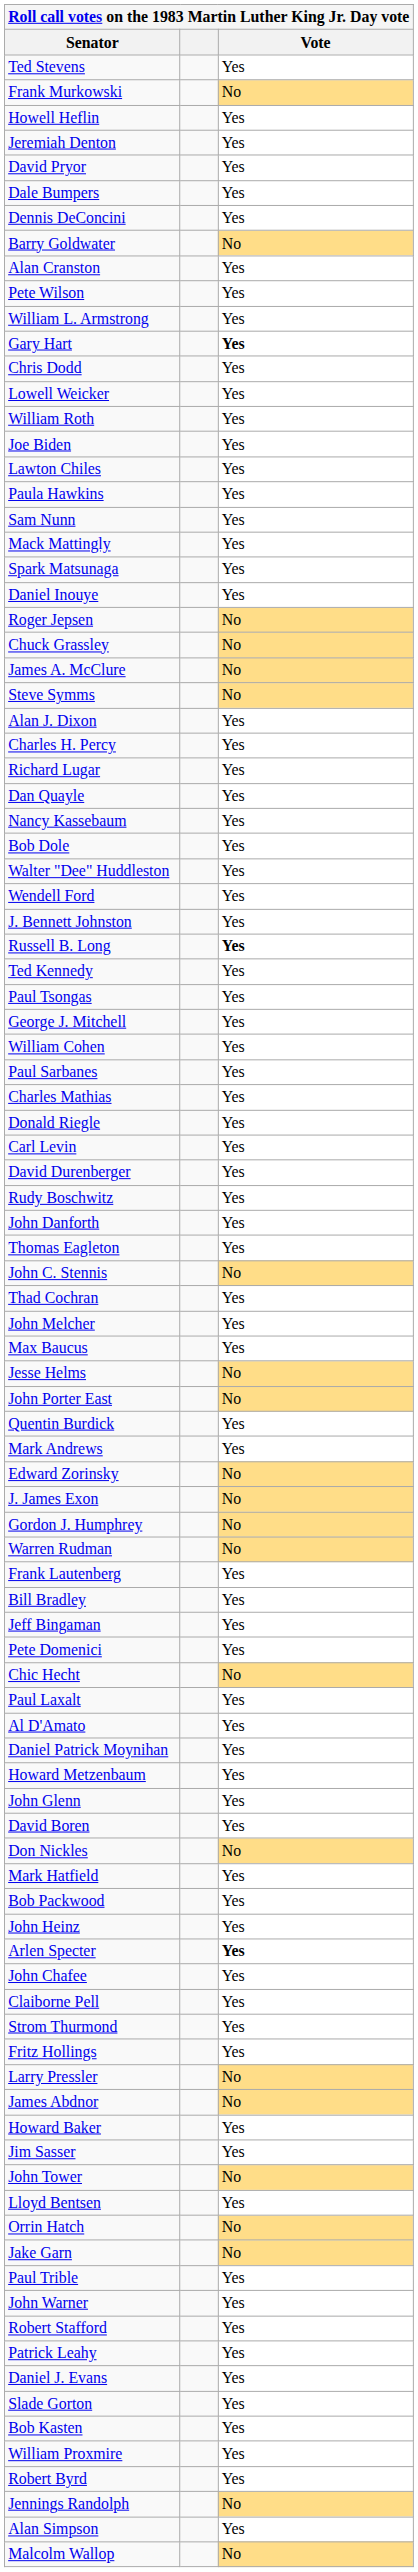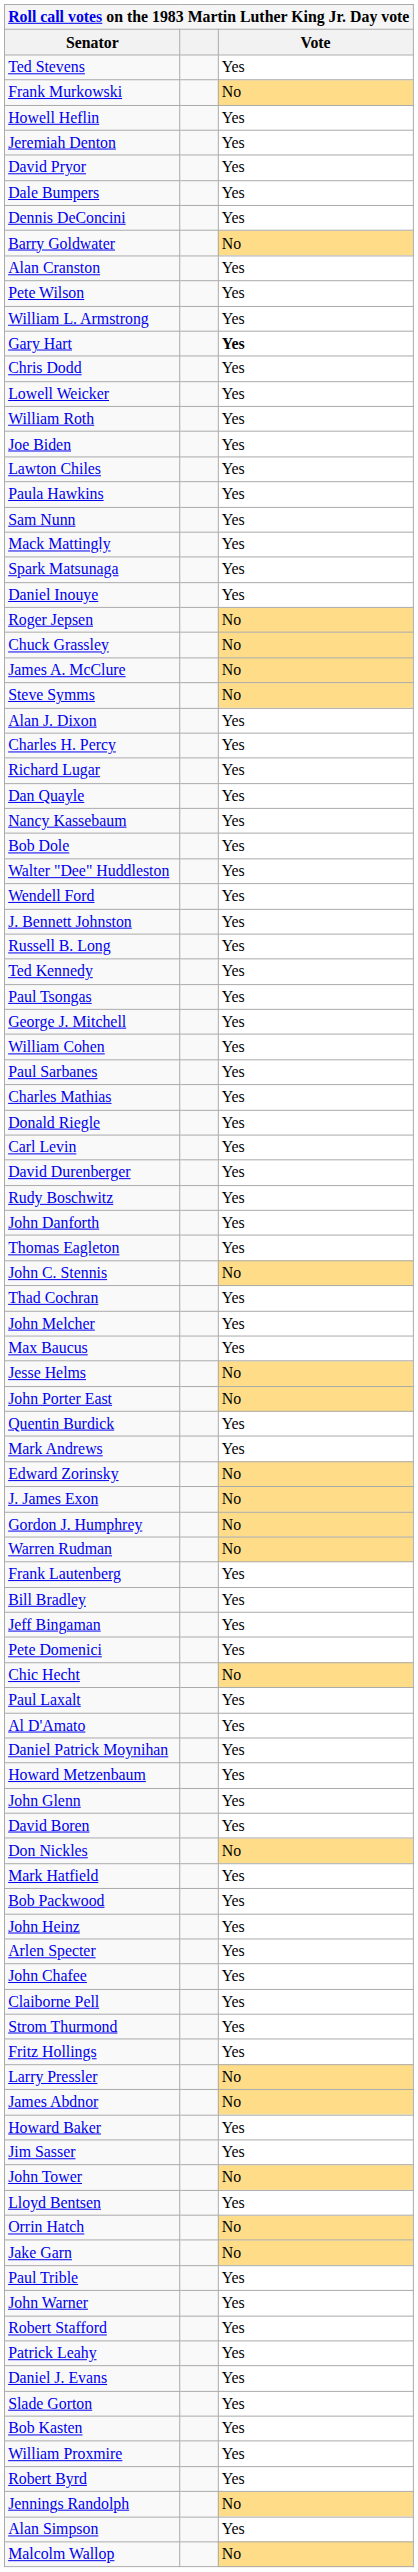(233, 946) bold -> (233, 946) normal
(233, 1951) bold -> (233, 1951) normal
